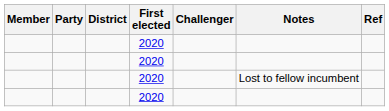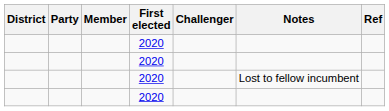columns swapped: (28, 19) <-> (108, 19)
